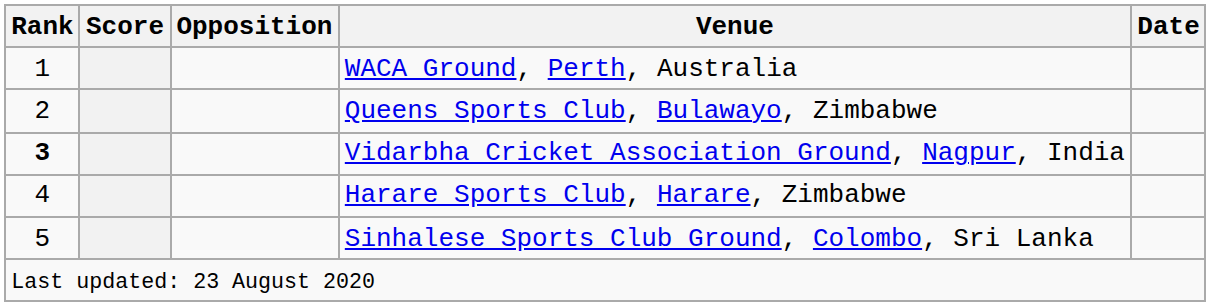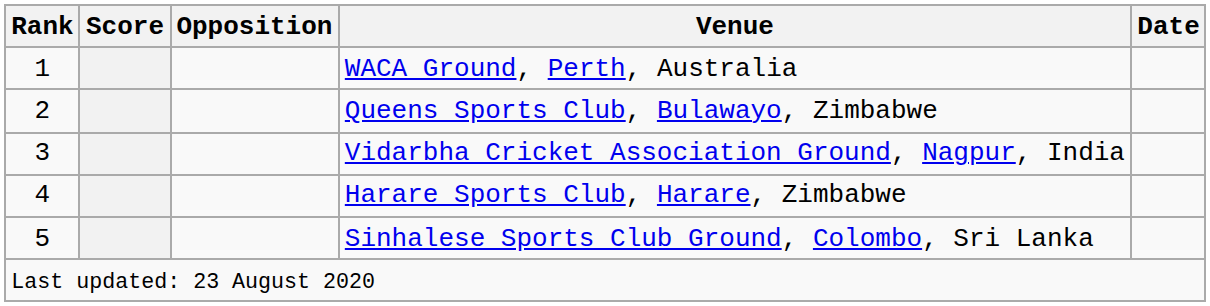(42, 153) bold -> (42, 153) normal
